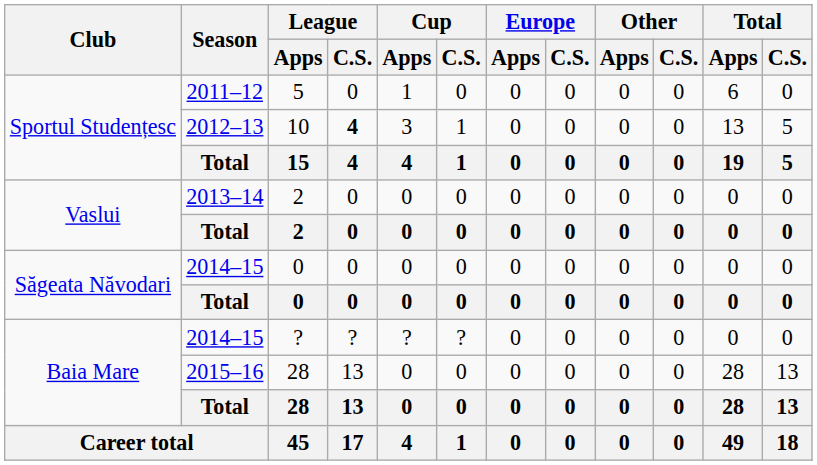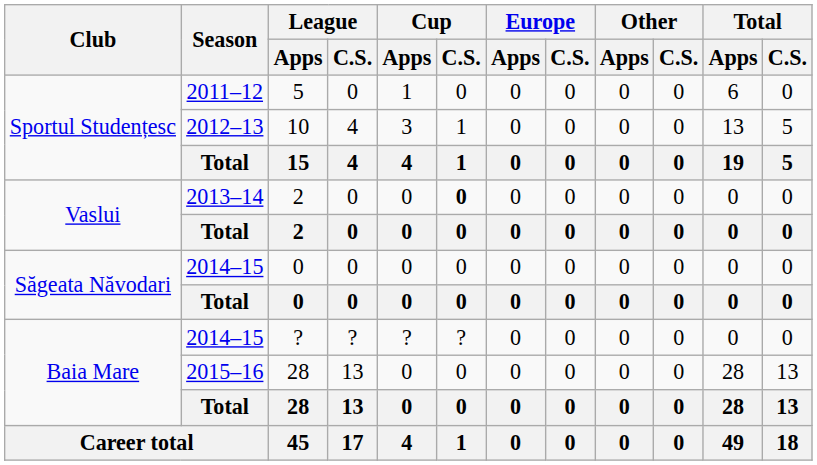(353, 127) bold -> (353, 127) normal
(461, 197) normal -> (461, 197) bold
